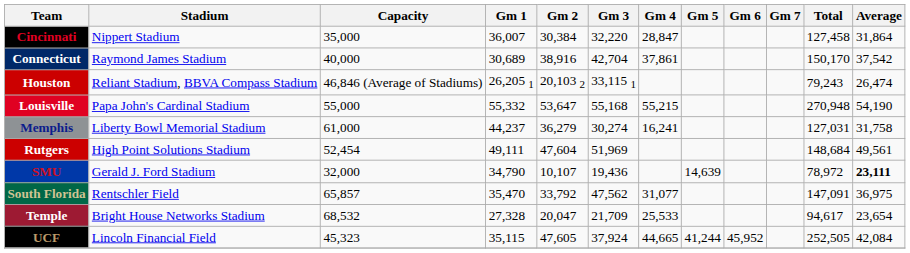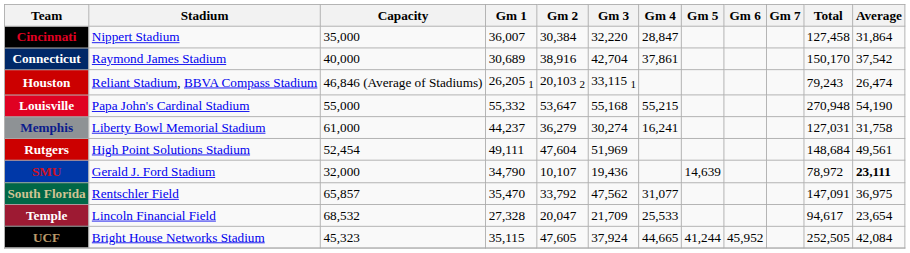(178, 215) Bright House Networks Stadium -> (154, 215) Lincoln Financial Field
(154, 237) Lincoln Financial Field -> (178, 237) Bright House Networks Stadium
